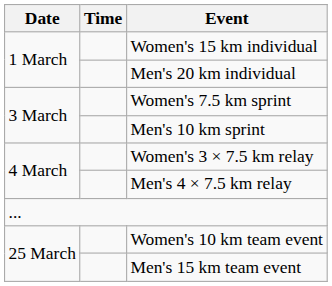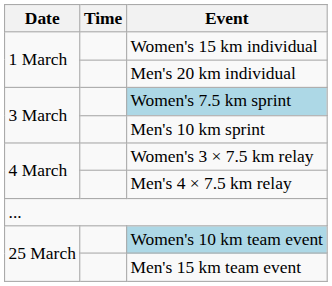(211, 101) no background -> (211, 101) lightblue background
(227, 239) no background -> (227, 239) lightblue background
